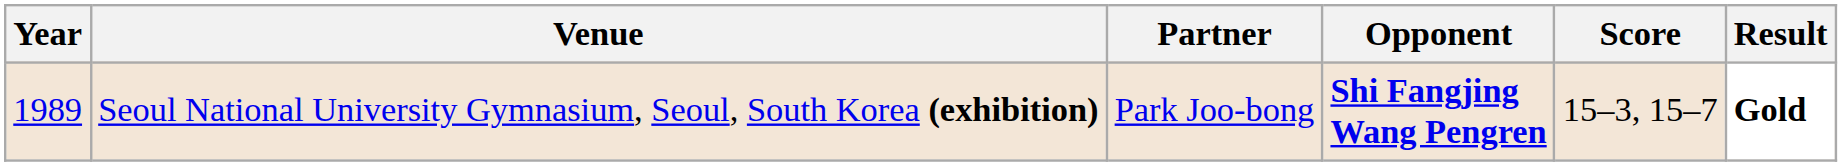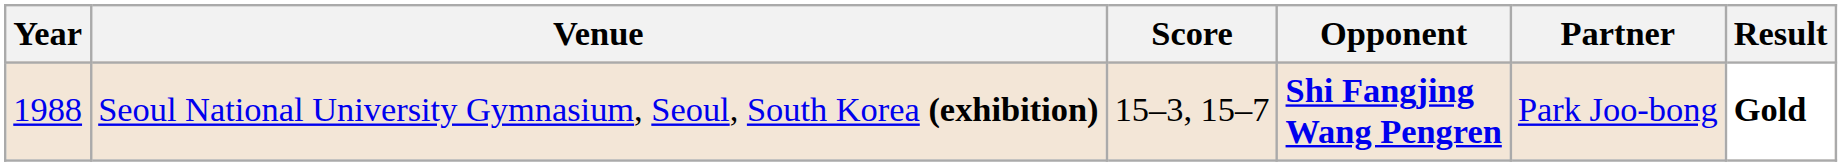columns swapped: (1214, 33) <-> (1640, 33)
(48, 110) 1989 -> (48, 110) 1988
